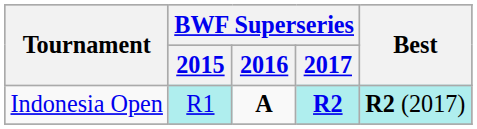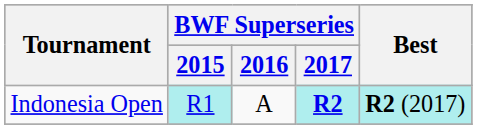(264, 104) bold -> (264, 104) normal
